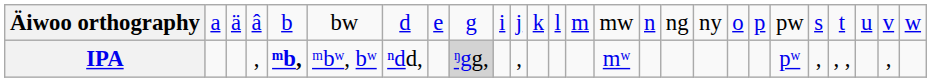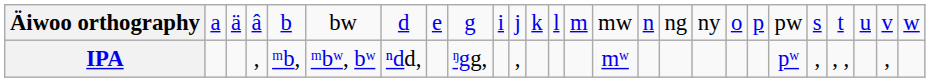(287, 58) bold -> (286, 58) normal
(471, 58) lightgrey background -> (470, 58) no background
